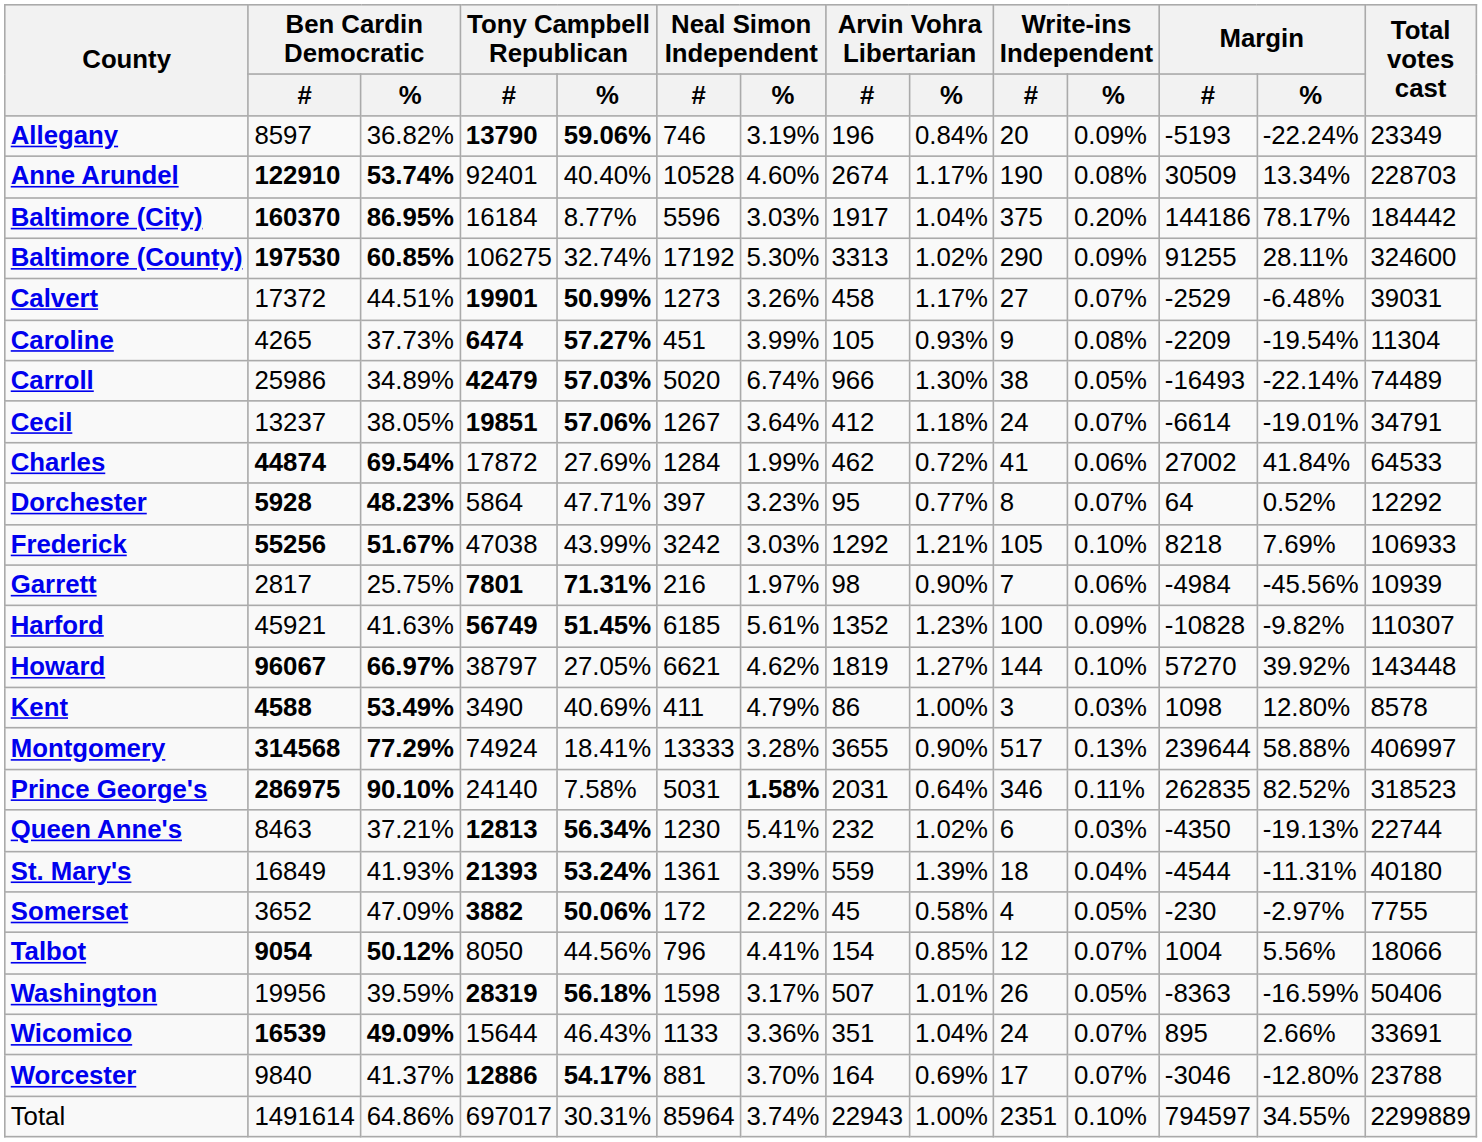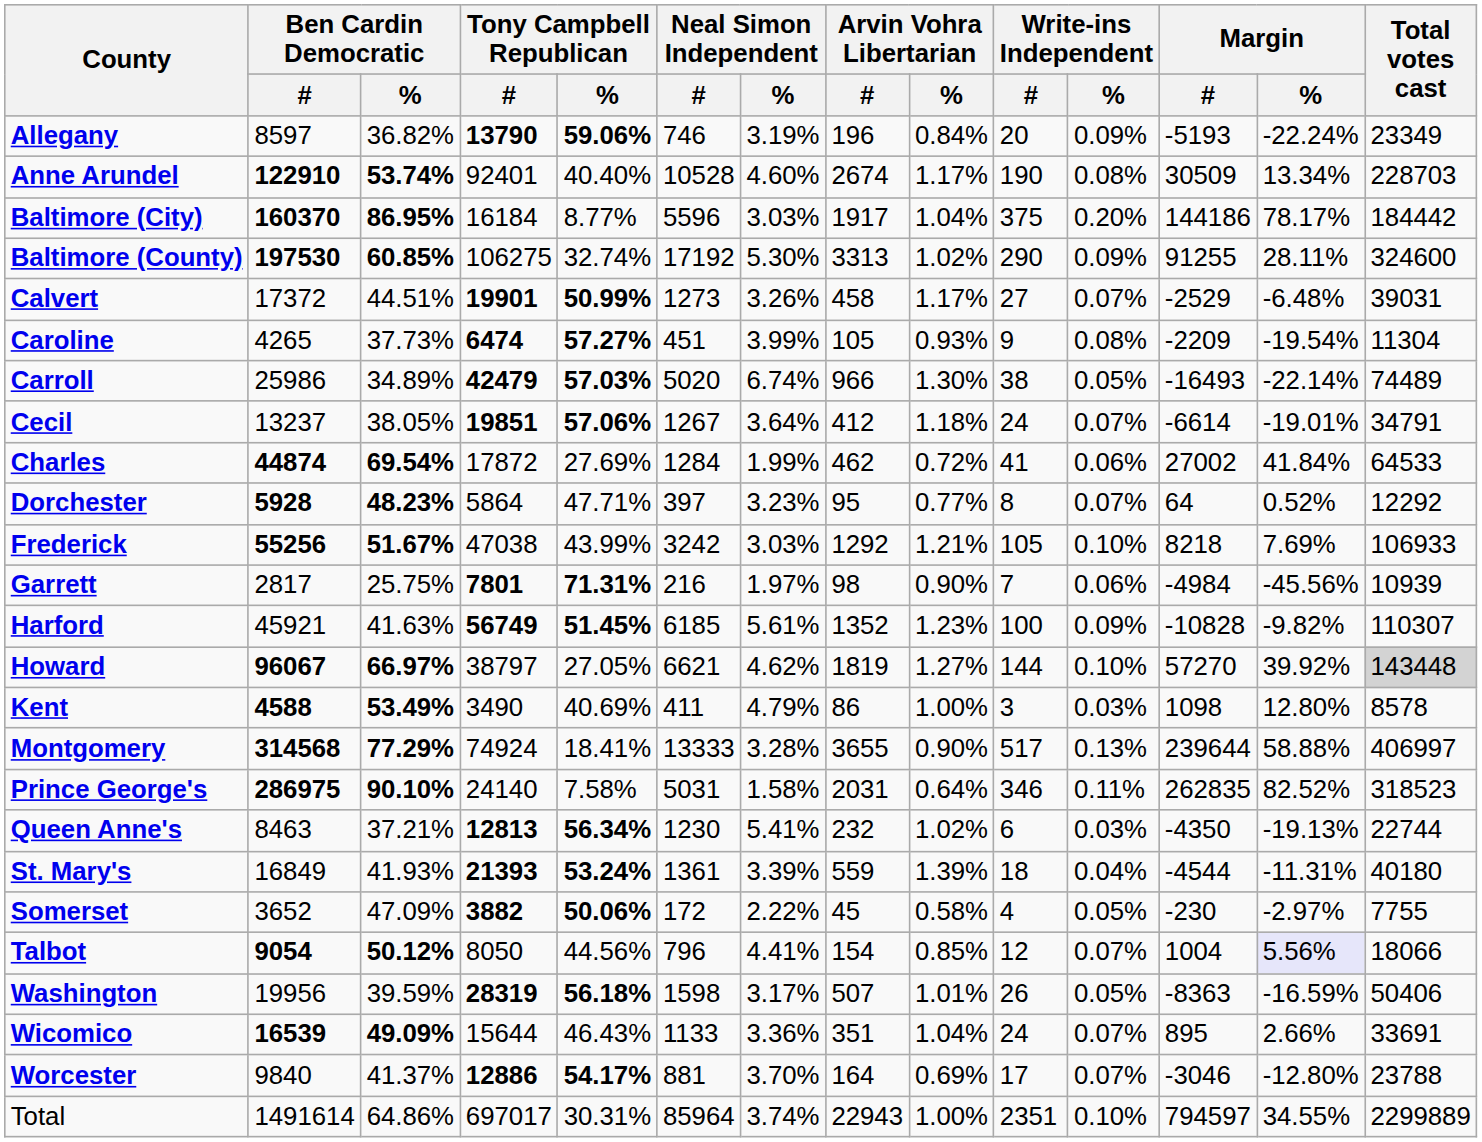(1413, 666) no background -> (1413, 666) lightgrey background
(783, 789) bold -> (783, 789) normal
(1299, 952) no background -> (1299, 952) lavender background
